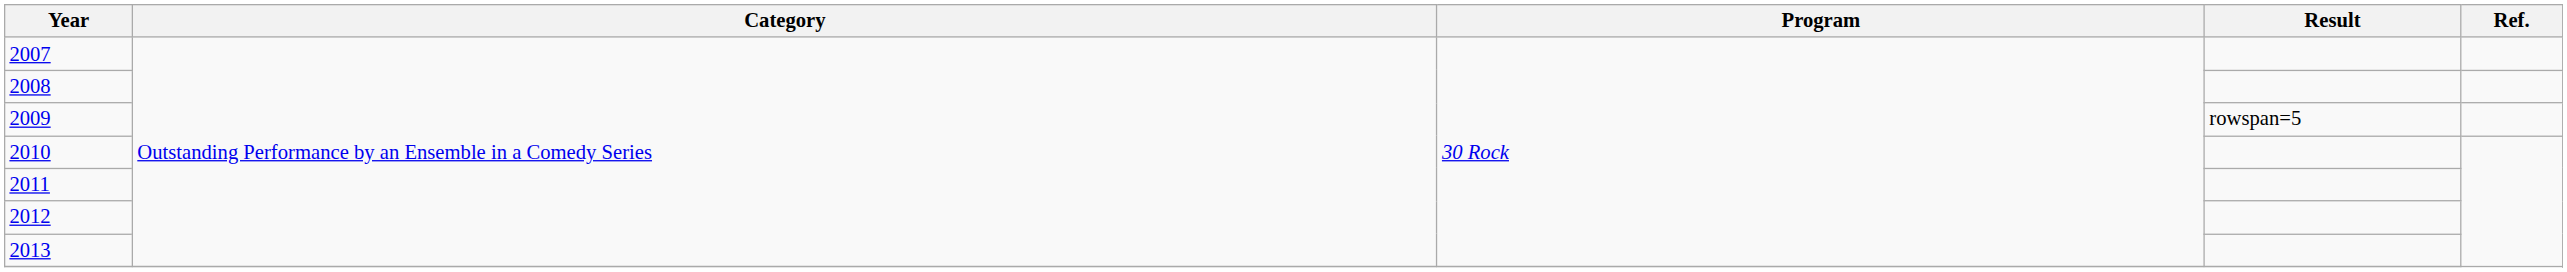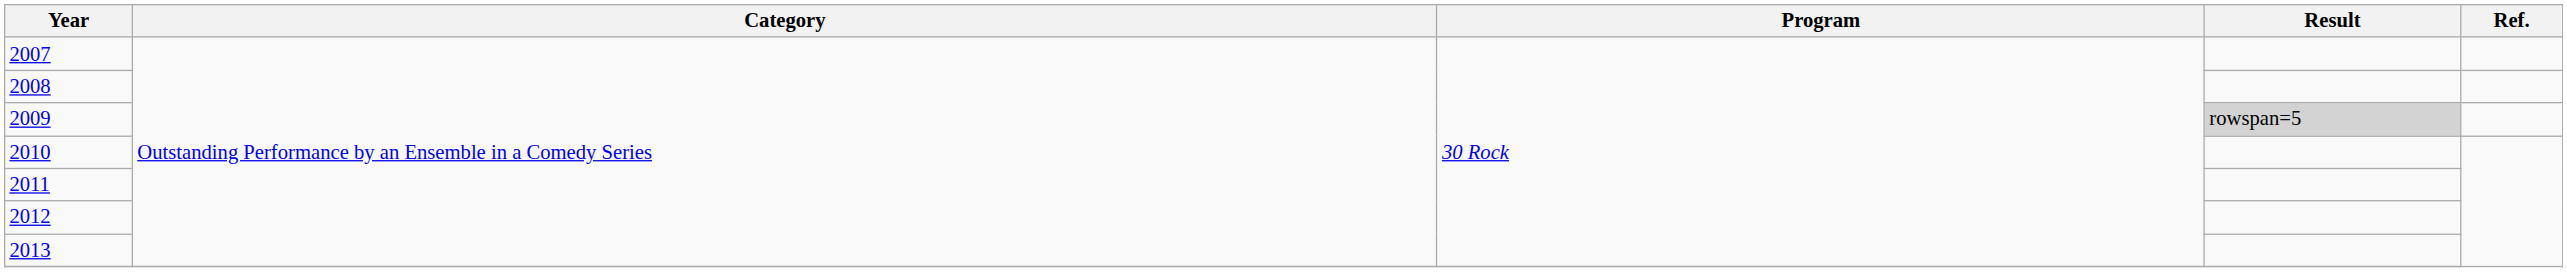(2255, 119) no background -> (2255, 119) lightgrey background
